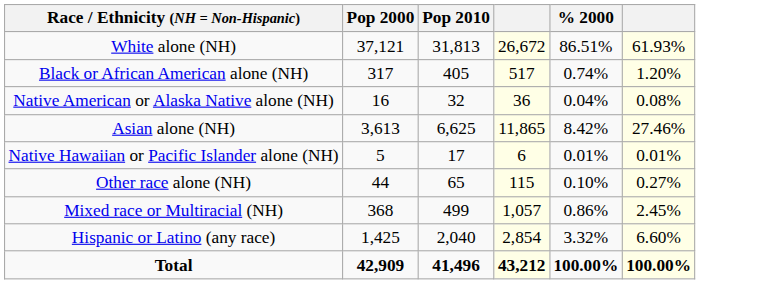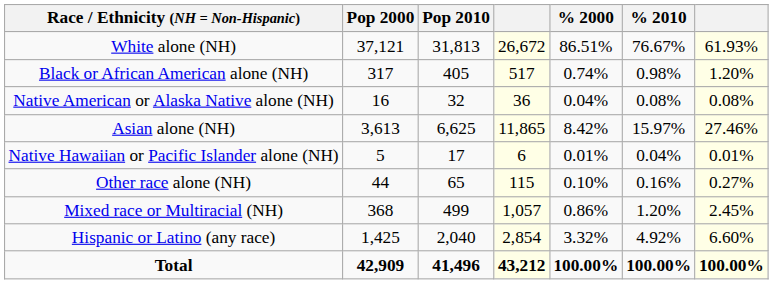+ column: (659, 18)
